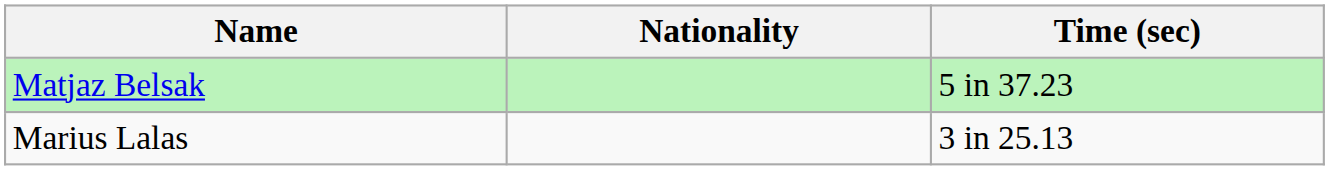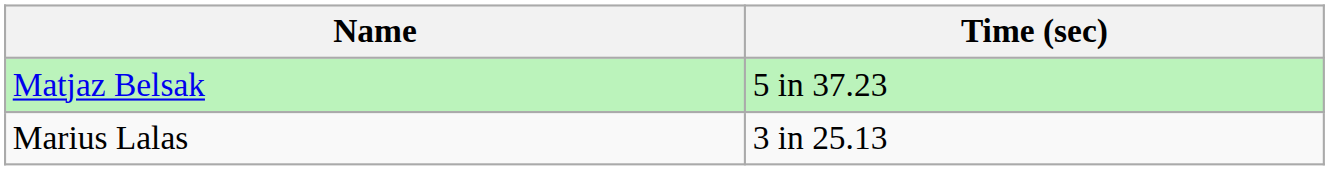- column: (719, 31)
